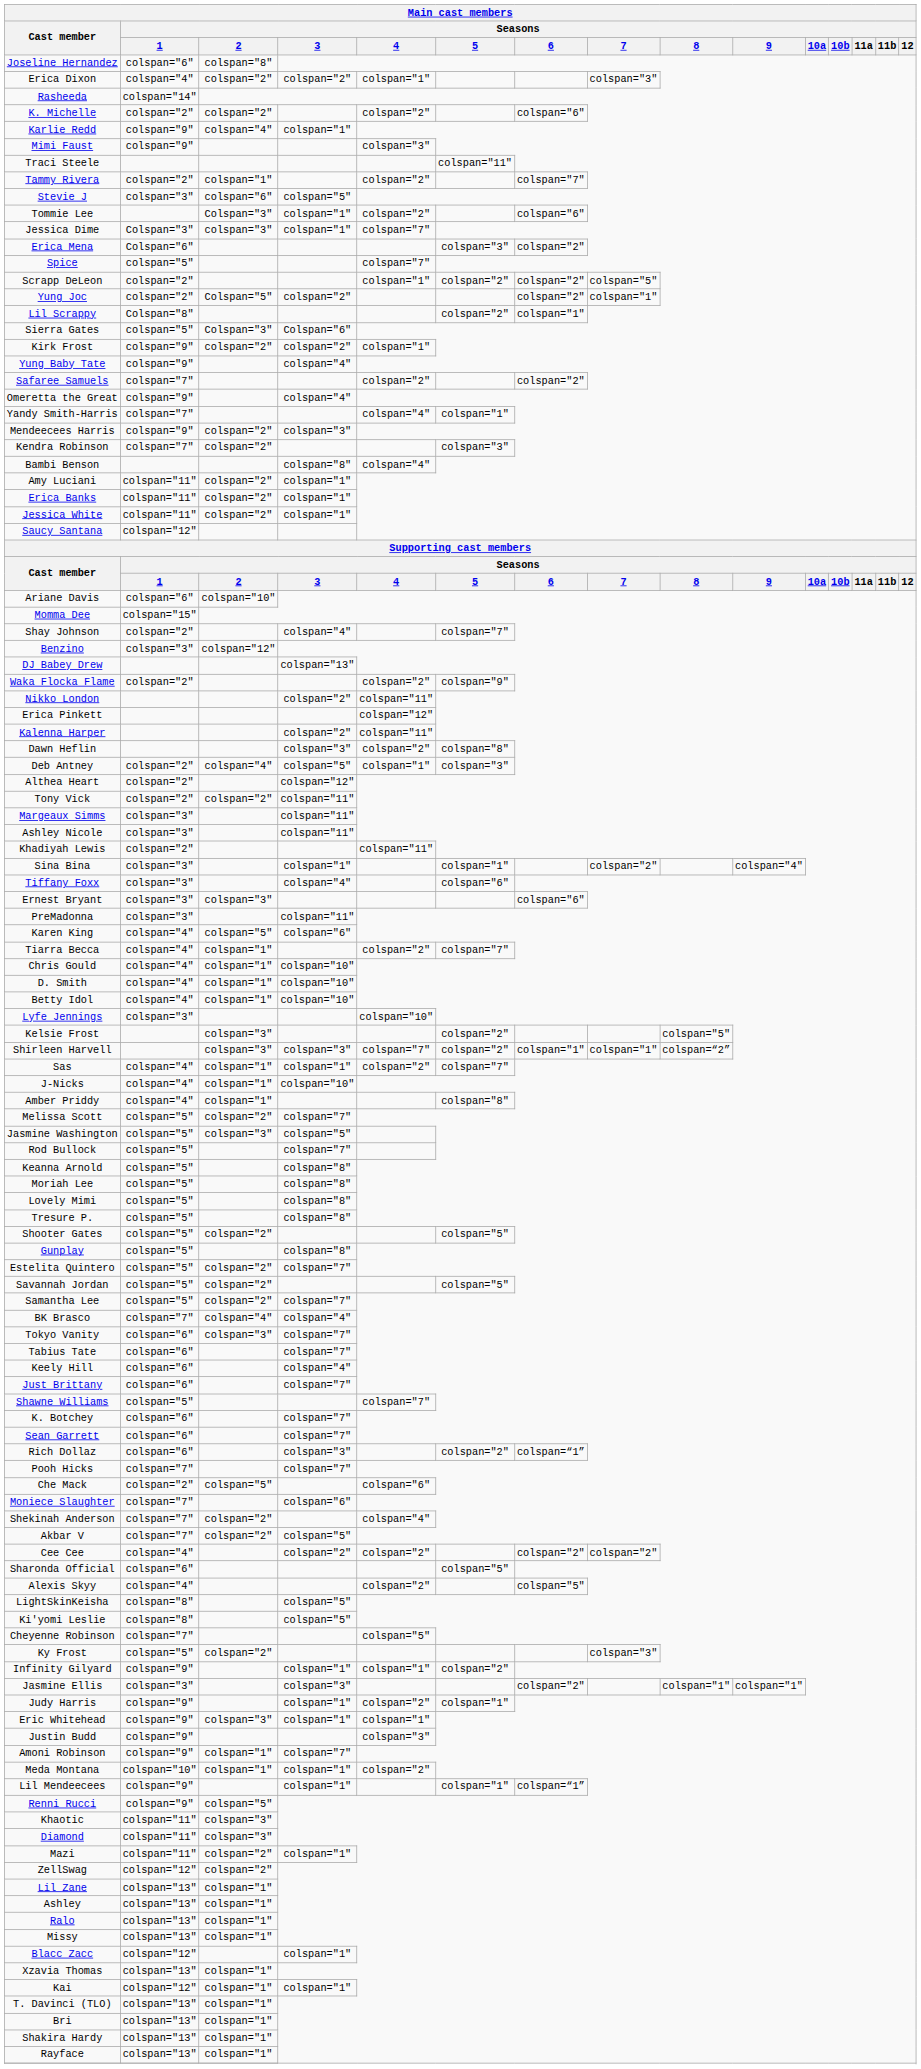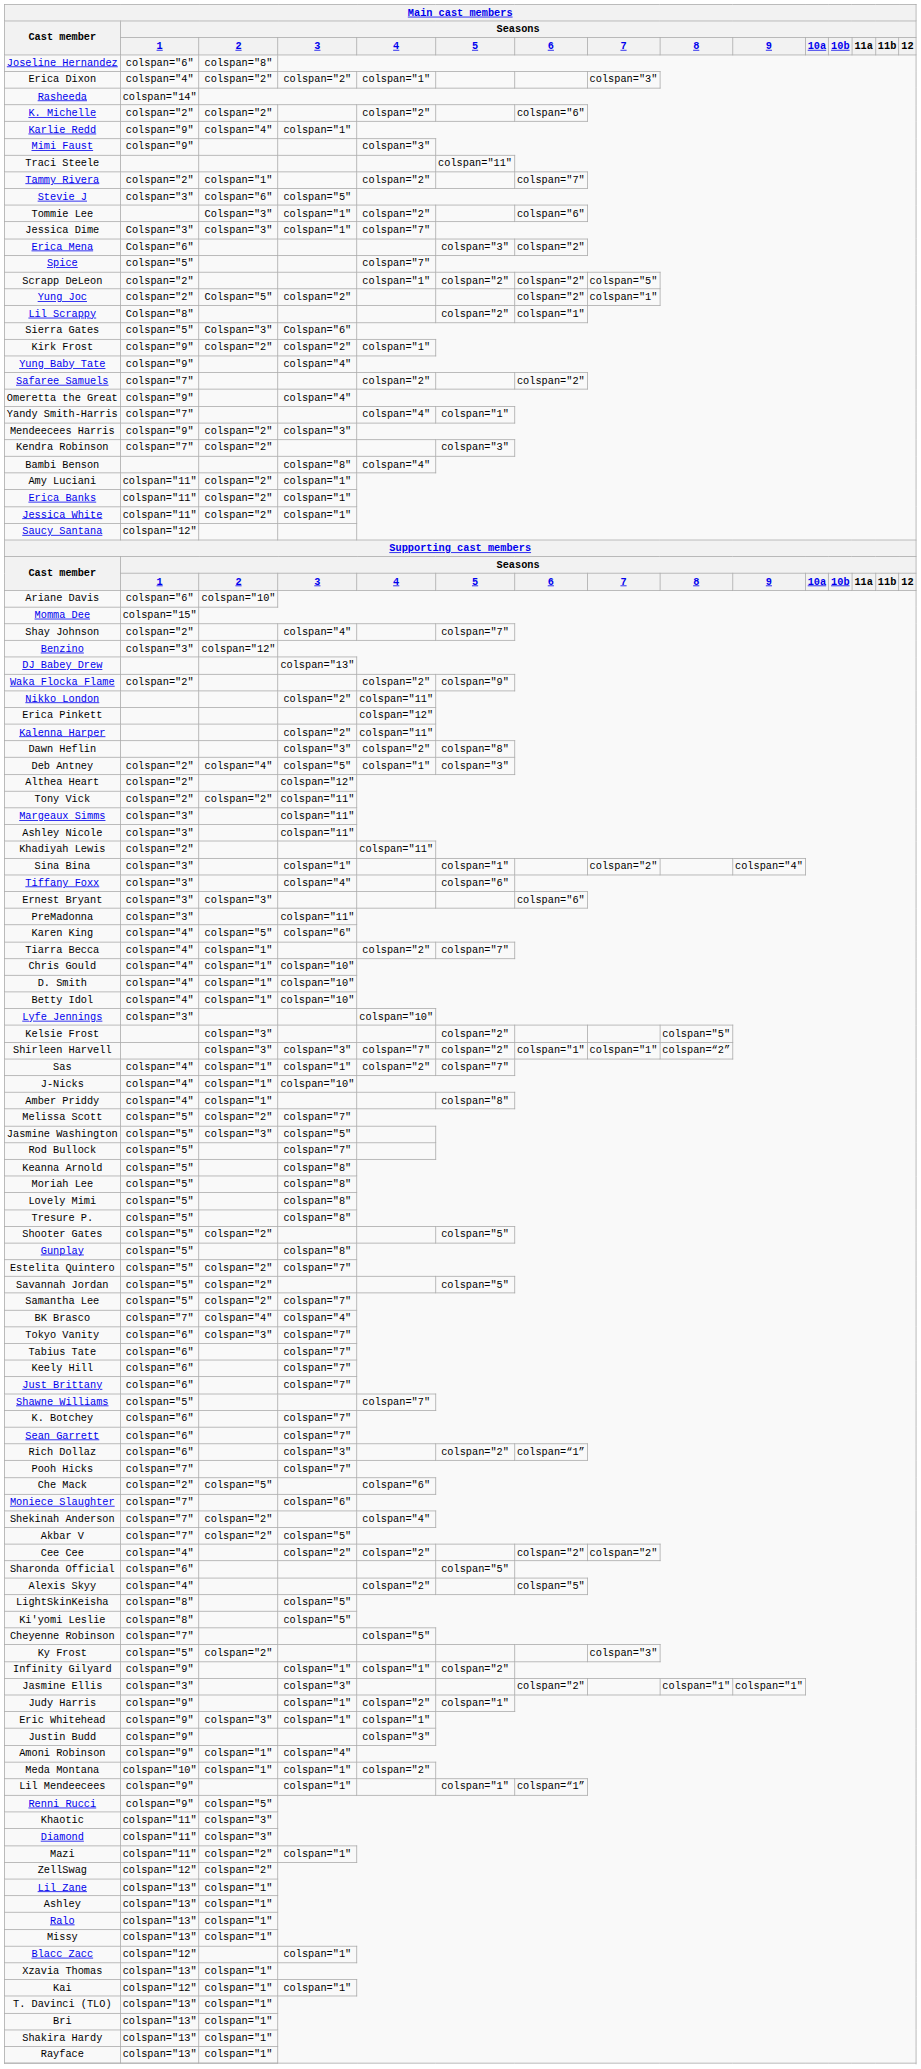(317, 1369) colspan="4" -> (317, 1369) colspan="7"
(317, 1754) colspan="7" -> (317, 1754) colspan="4"
